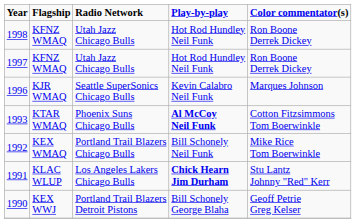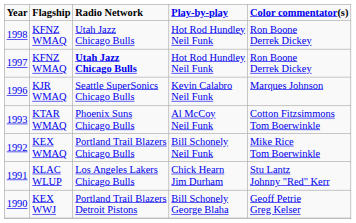(105, 63) normal -> (106, 63) bold
(194, 119) bold -> (193, 119) normal
(200, 176) bold -> (198, 176) normal
